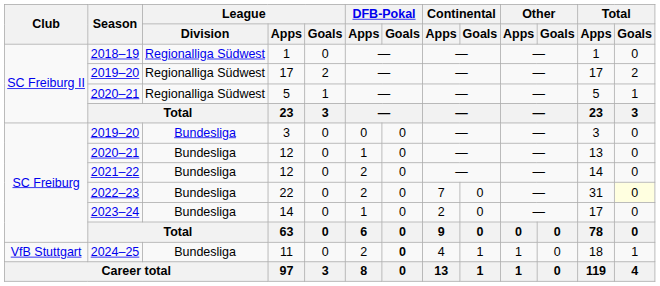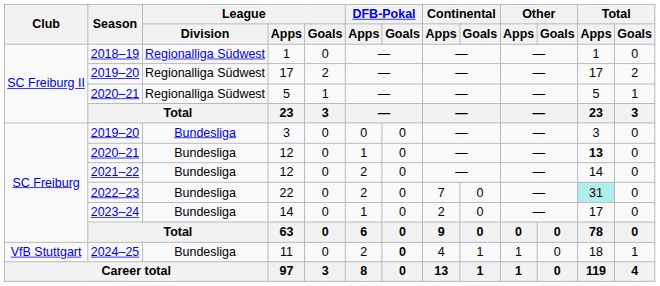(596, 152) normal -> (596, 152) bold
(596, 192) no background -> (596, 192) paleturquoise background
(635, 192) lightyellow background -> (635, 192) no background
